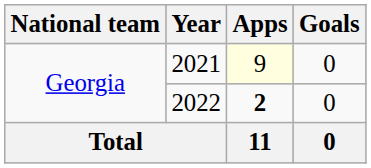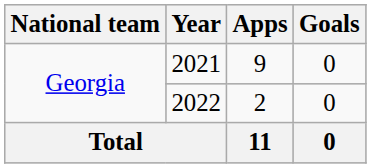(260, 63) lightyellow background -> (260, 63) no background
(260, 102) bold -> (260, 102) normal
